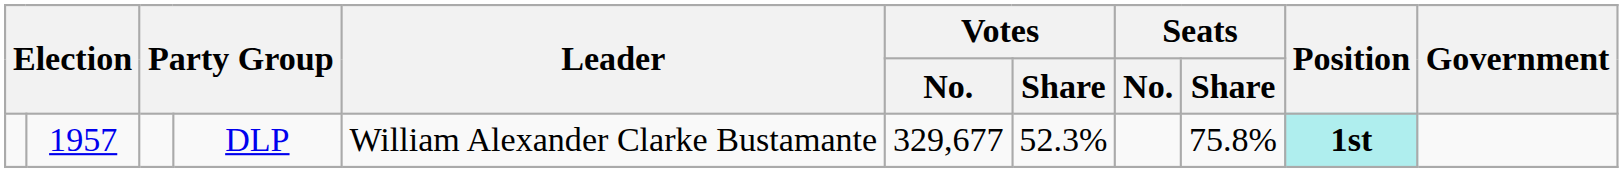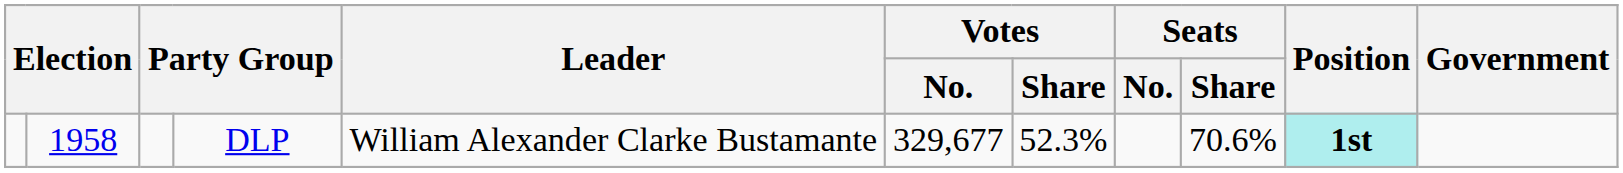(83, 139) 1957 -> (83, 139) 1958
(1233, 139) 75.8% -> (1233, 139) 70.6%
